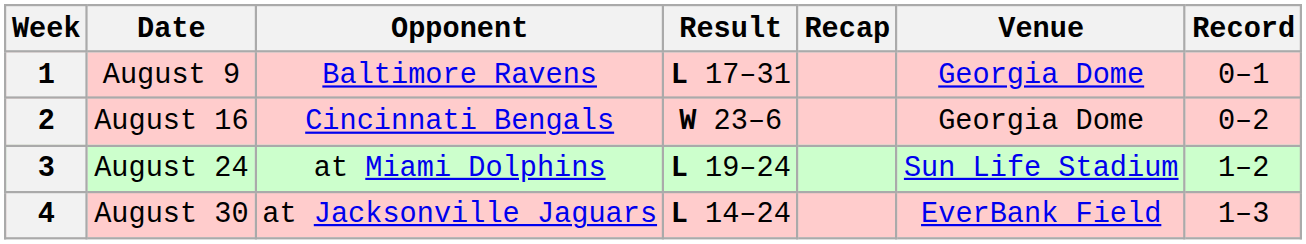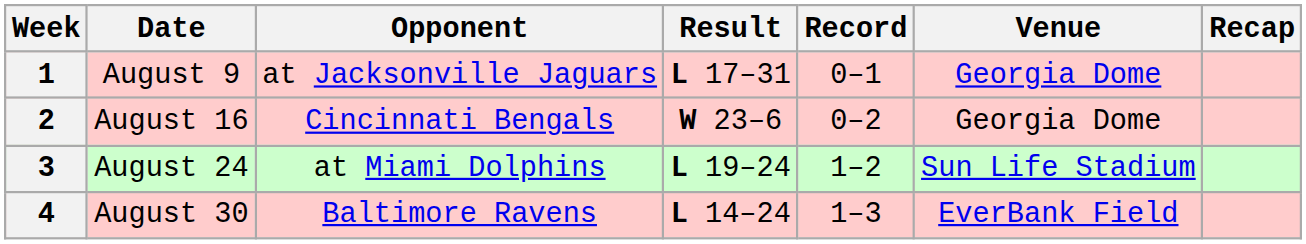columns swapped: (1244, 28) <-> (847, 28)
(460, 75) Baltimore Ravens -> (460, 75) at Jacksonville Jaguars
(460, 215) at Jacksonville Jaguars -> (460, 215) Baltimore Ravens
